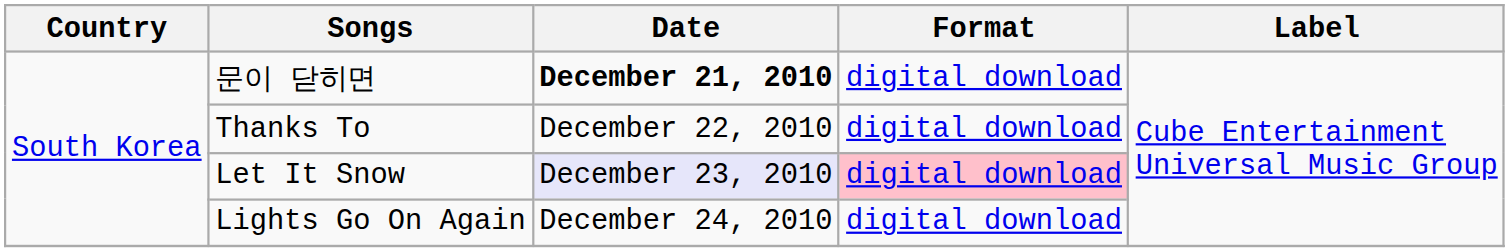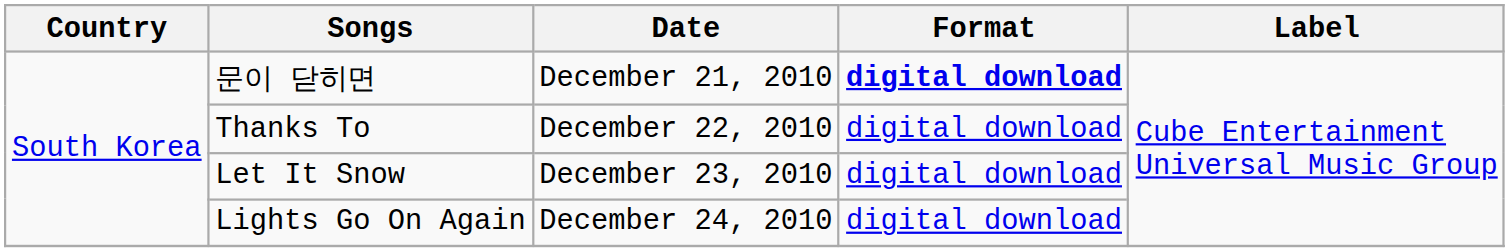(686, 79) bold -> (686, 79) normal
(984, 79) normal -> (984, 79) bold
(686, 176) lavender background -> (686, 176) no background
(984, 176) pink background -> (984, 176) no background
